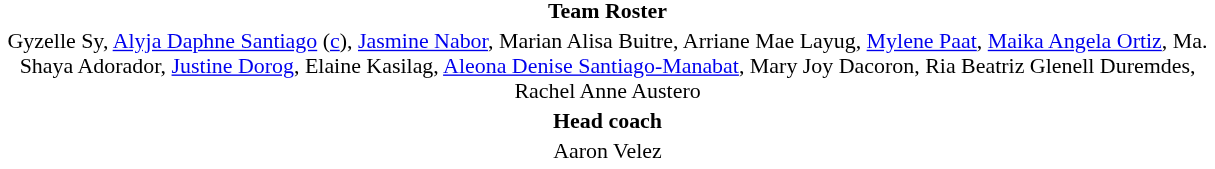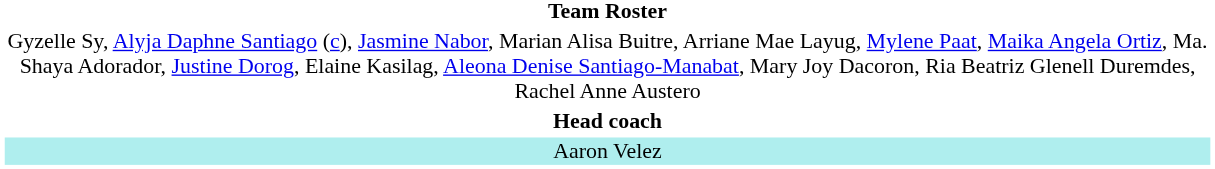(608, 150) no background -> (608, 150) paleturquoise background
